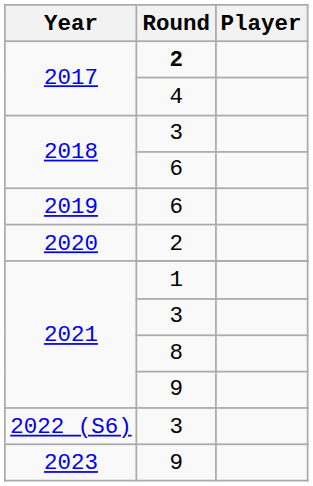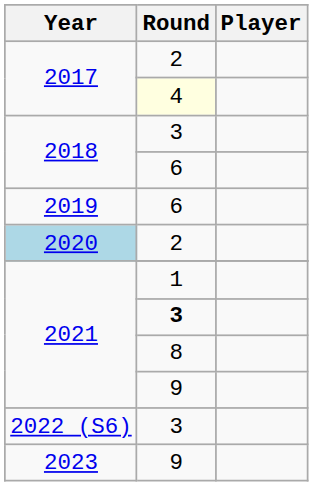(176, 60) bold -> (176, 60) normal
(176, 97) no background -> (176, 97) lightyellow background
(71, 243) no background -> (71, 243) lightblue background
(176, 316) normal -> (176, 316) bold
